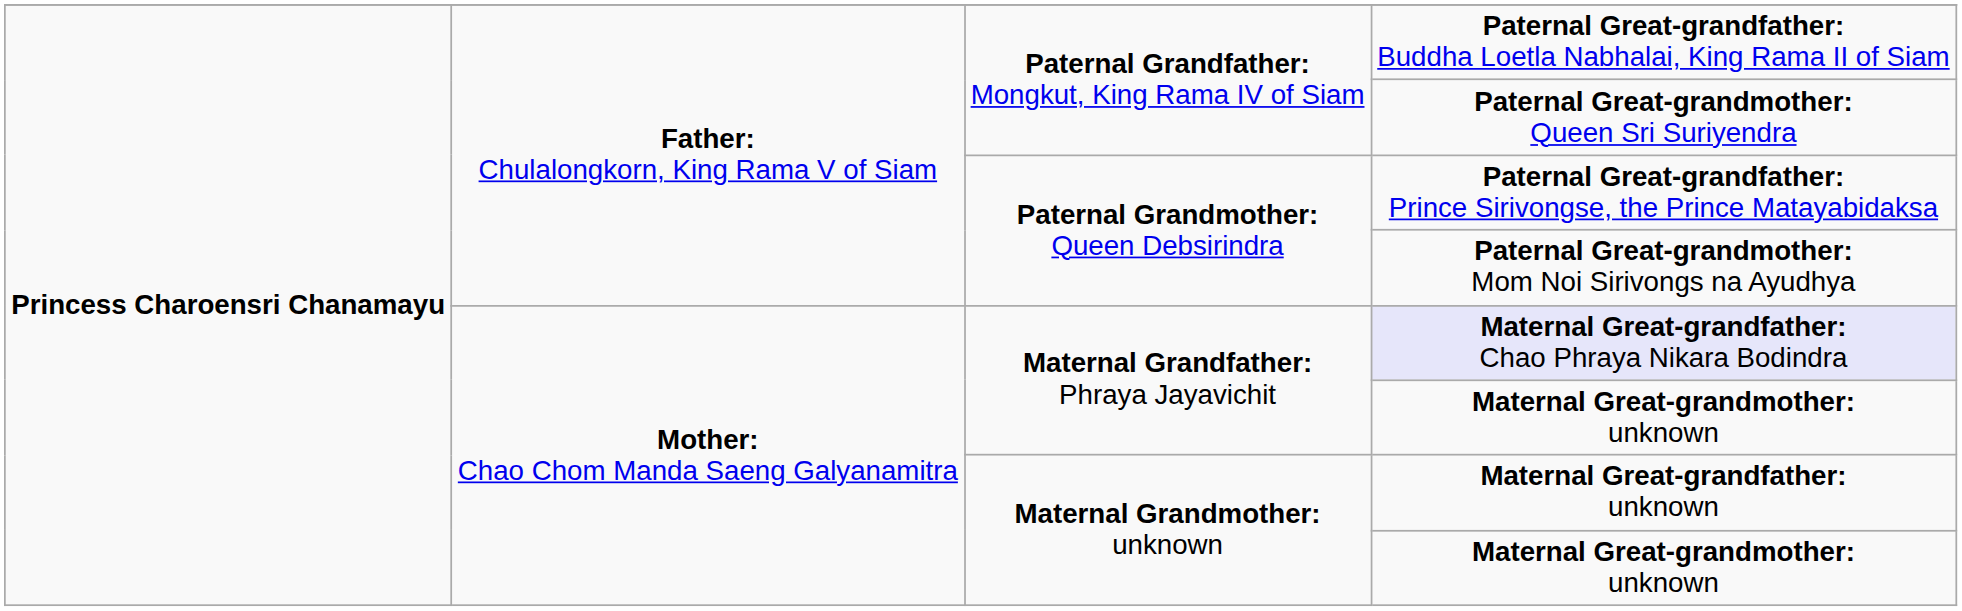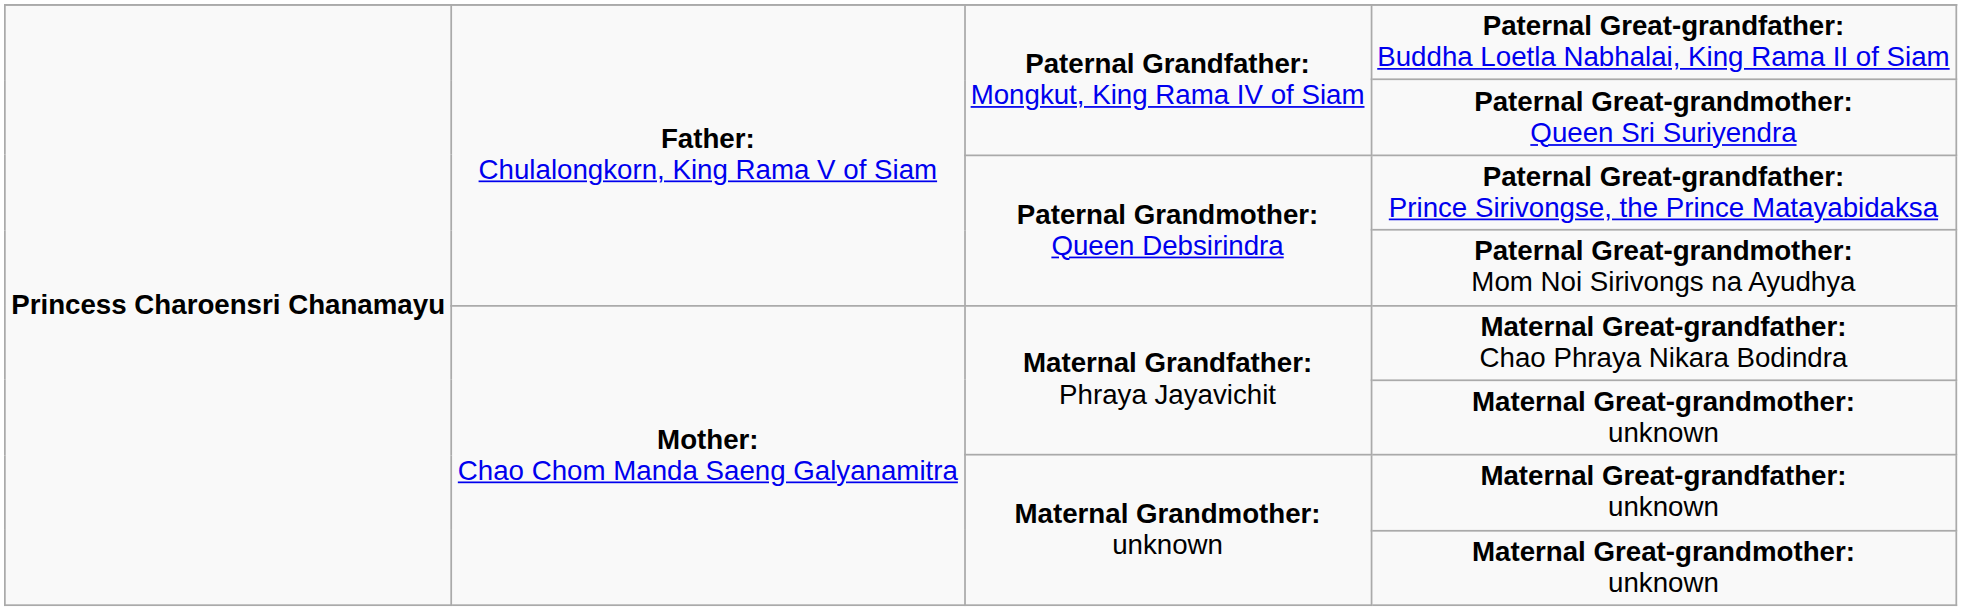(1663, 342) lavender background -> (1663, 342) no background
